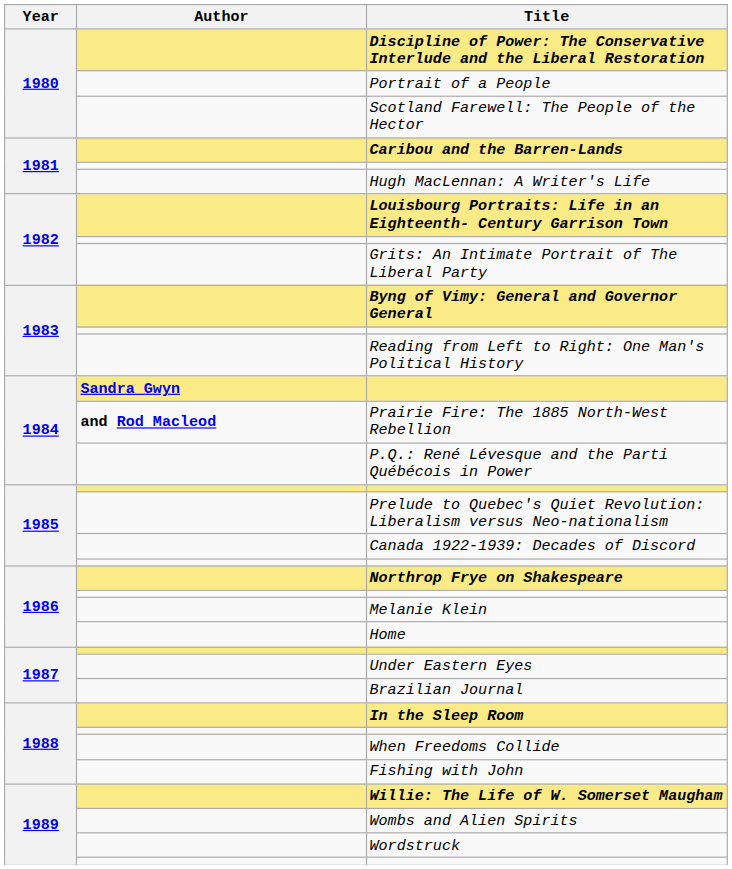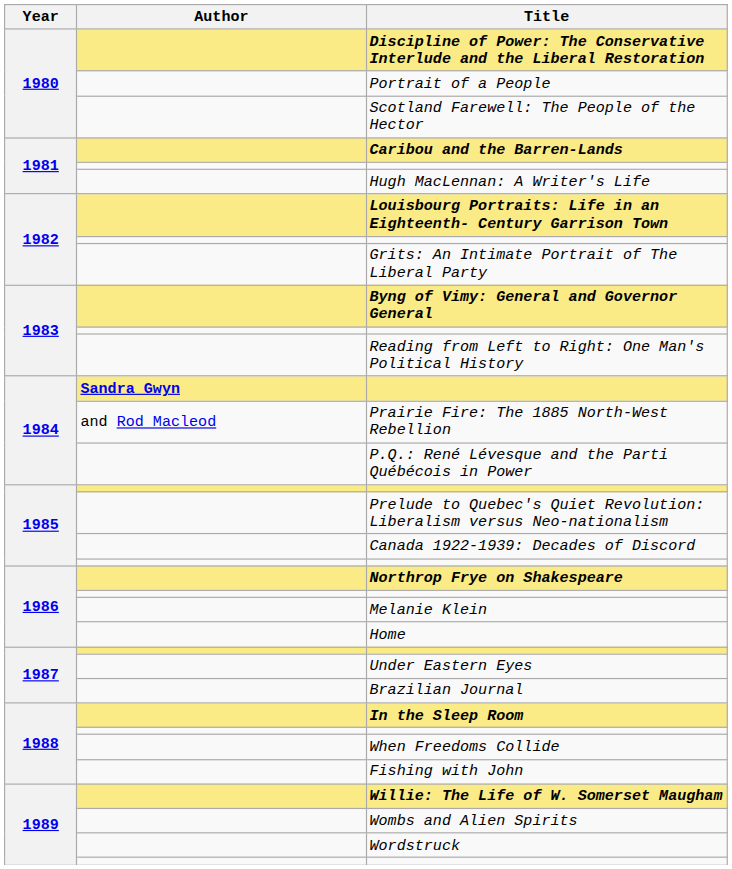(148, 422) bold -> (148, 422) normal
